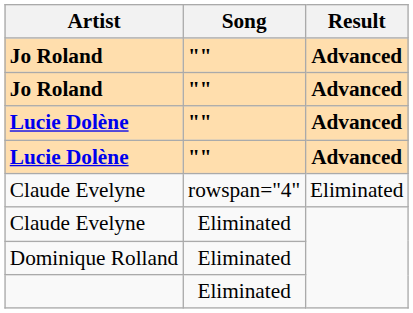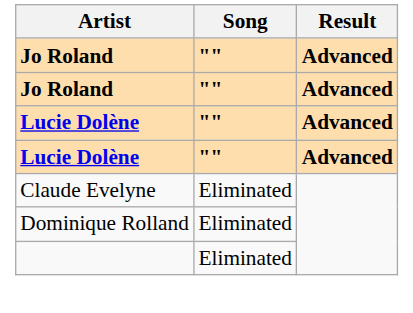- row: (77, 190)
